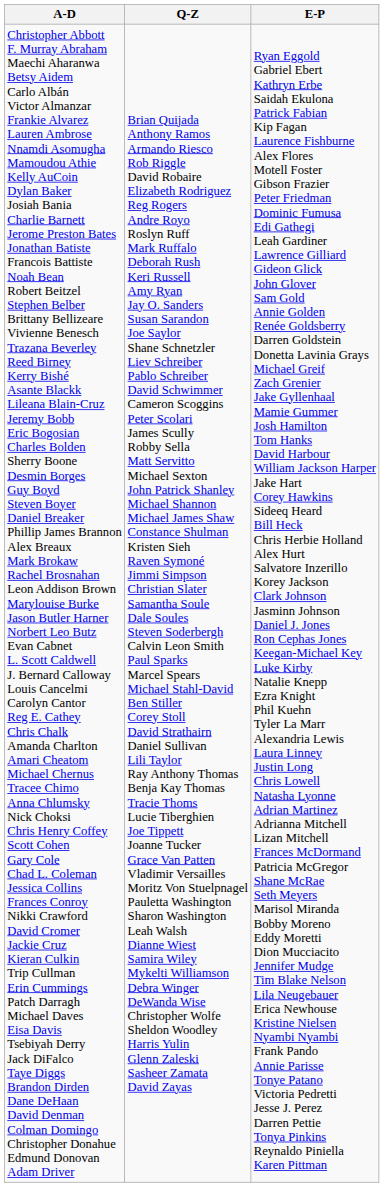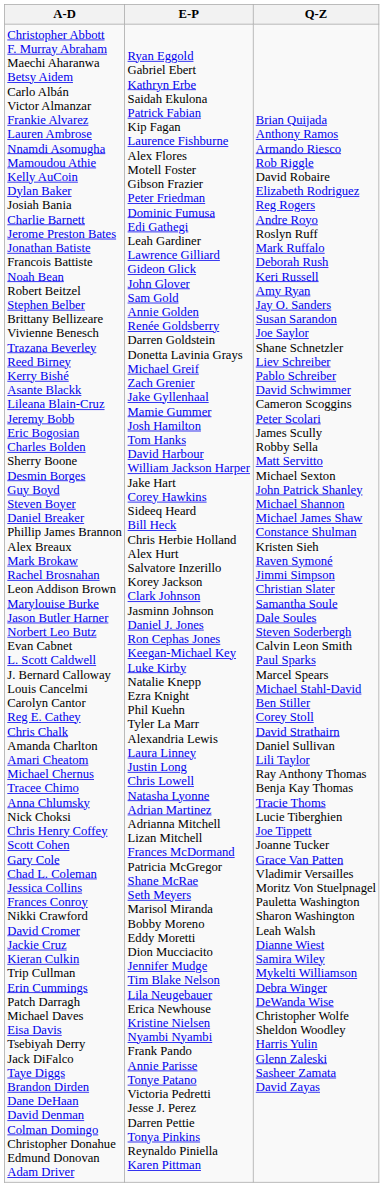columns swapped: (315, 14) <-> (188, 14)
